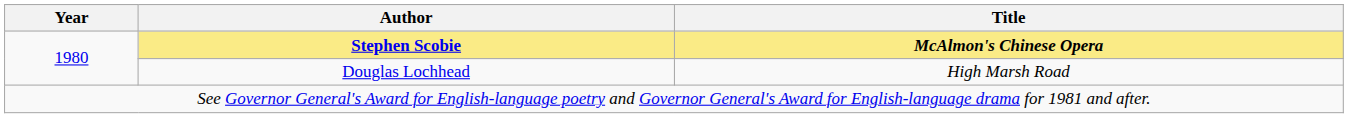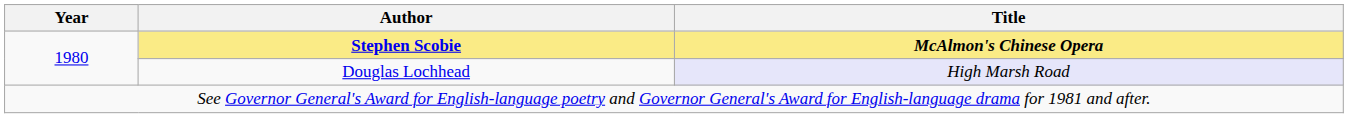(1009, 71) no background -> (1009, 71) lavender background
